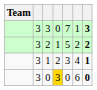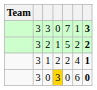(68, 61) 3 -> (68, 61) 2
